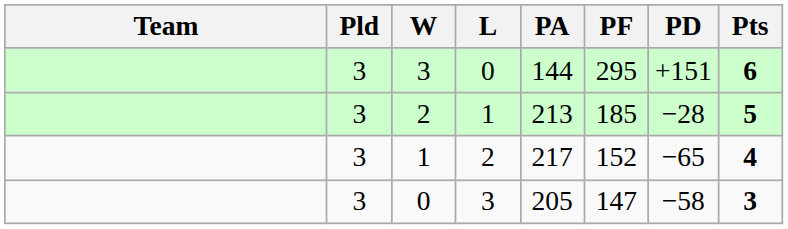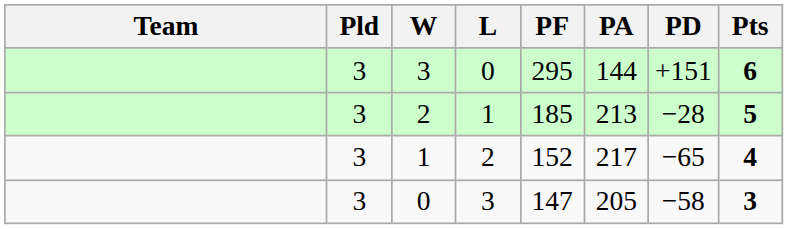columns swapped: (616, 26) <-> (552, 26)
